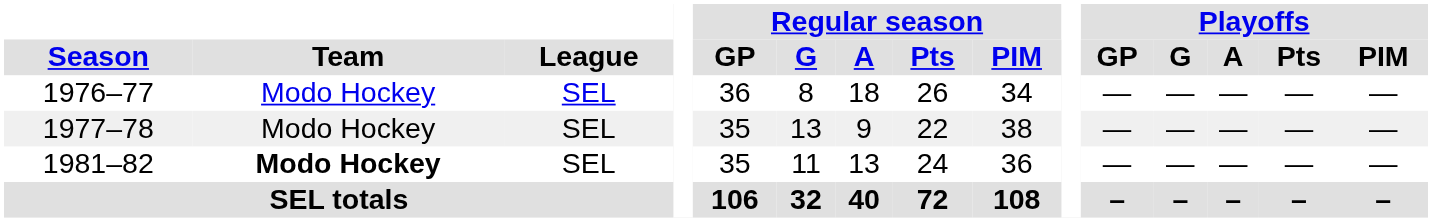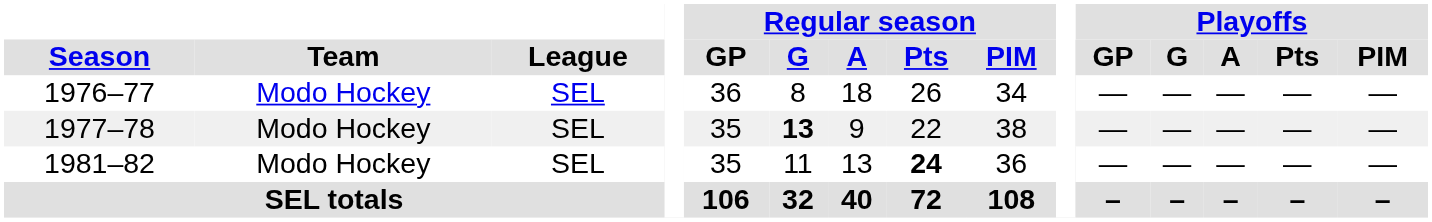(806, 128) normal -> (798, 128) bold
(348, 163) bold -> (343, 163) normal
(933, 163) normal -> (926, 163) bold
